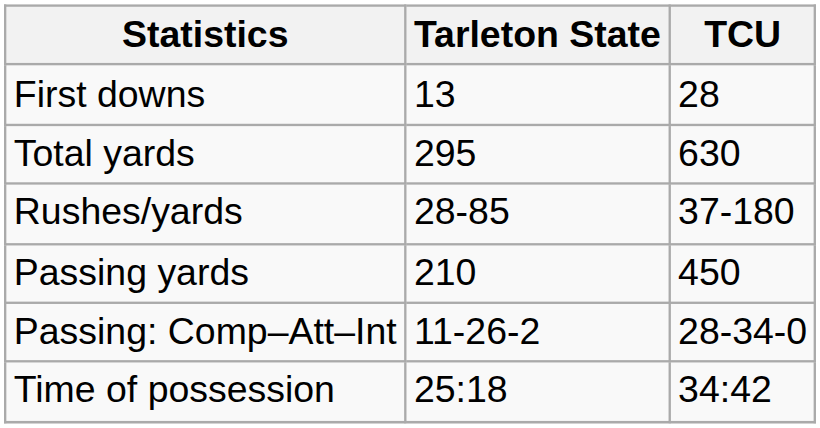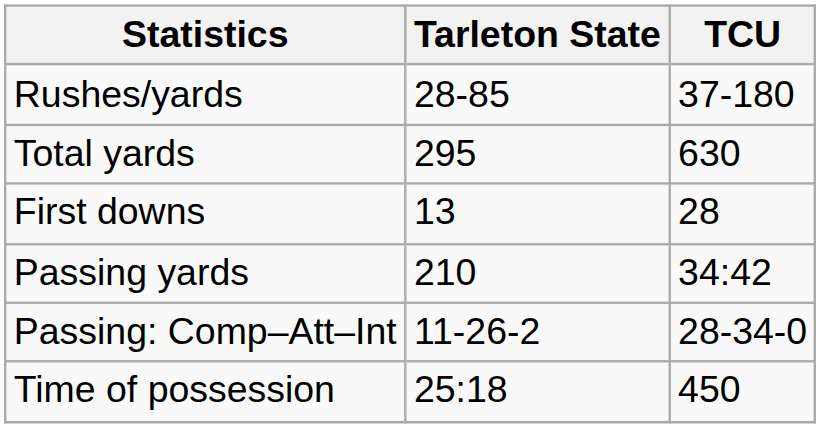rows swapped: (110, 94) <-> (128, 212)
(709, 272) 450 -> (725, 272) 34:42
(725, 390) 34:42 -> (709, 390) 450
